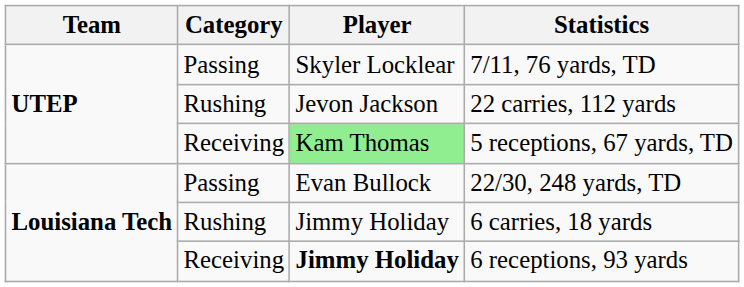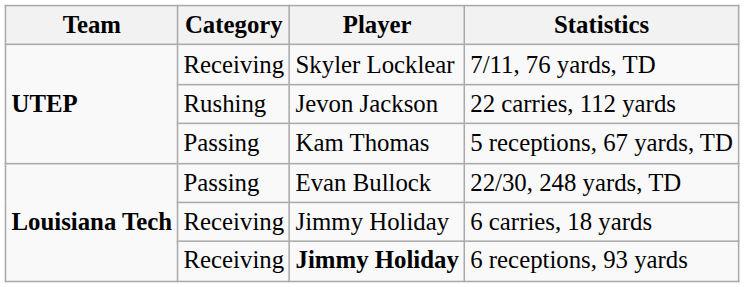(221, 64) Passing -> (234, 64) Receiving
(234, 142) Receiving -> (221, 142) Passing
(362, 142) lightgreen background -> (362, 142) no background
(225, 221) Rushing -> (234, 221) Receiving
